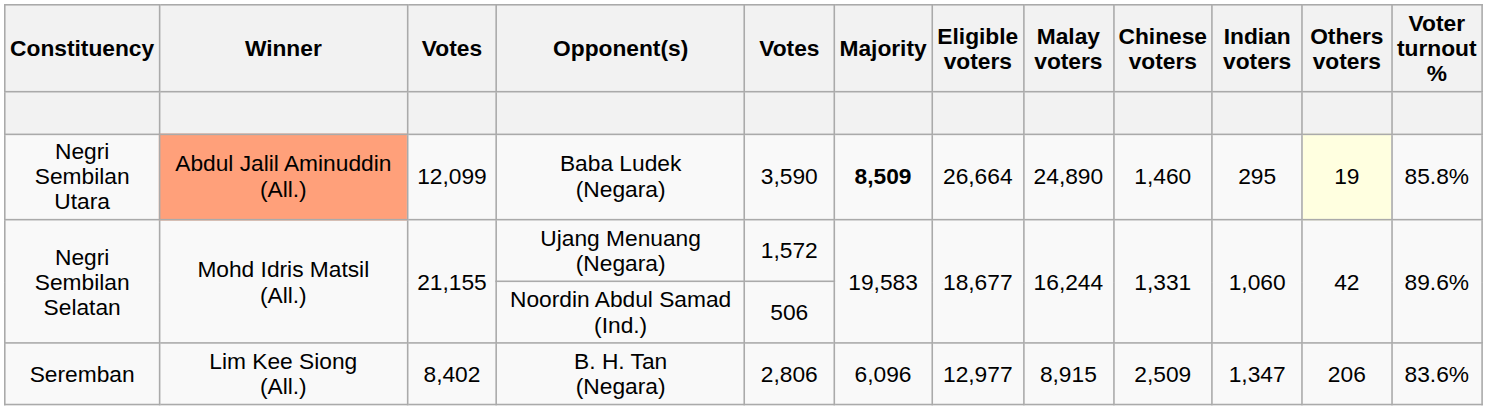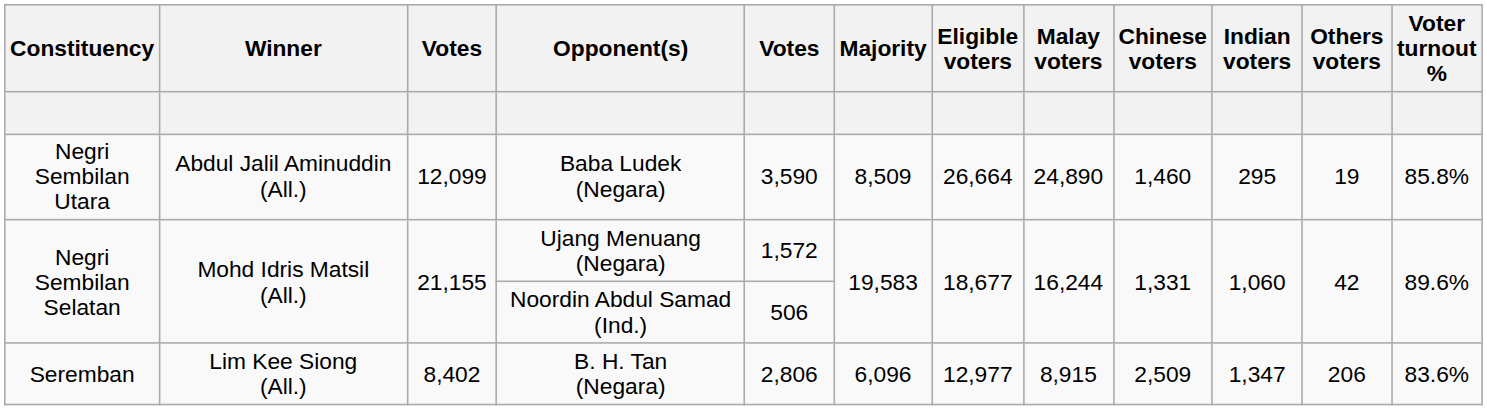(283, 177) lightsalmon background -> (283, 177) no background
(883, 177) bold -> (883, 177) normal
(1347, 177) lightyellow background -> (1347, 177) no background
